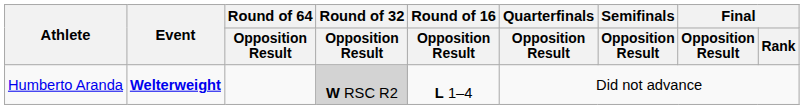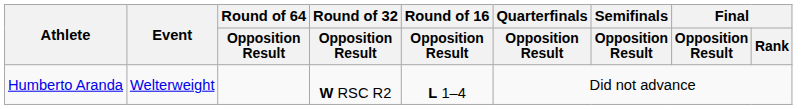(175, 85) bold -> (172, 85) normal
(362, 93) lightgrey background -> (355, 93) no background
